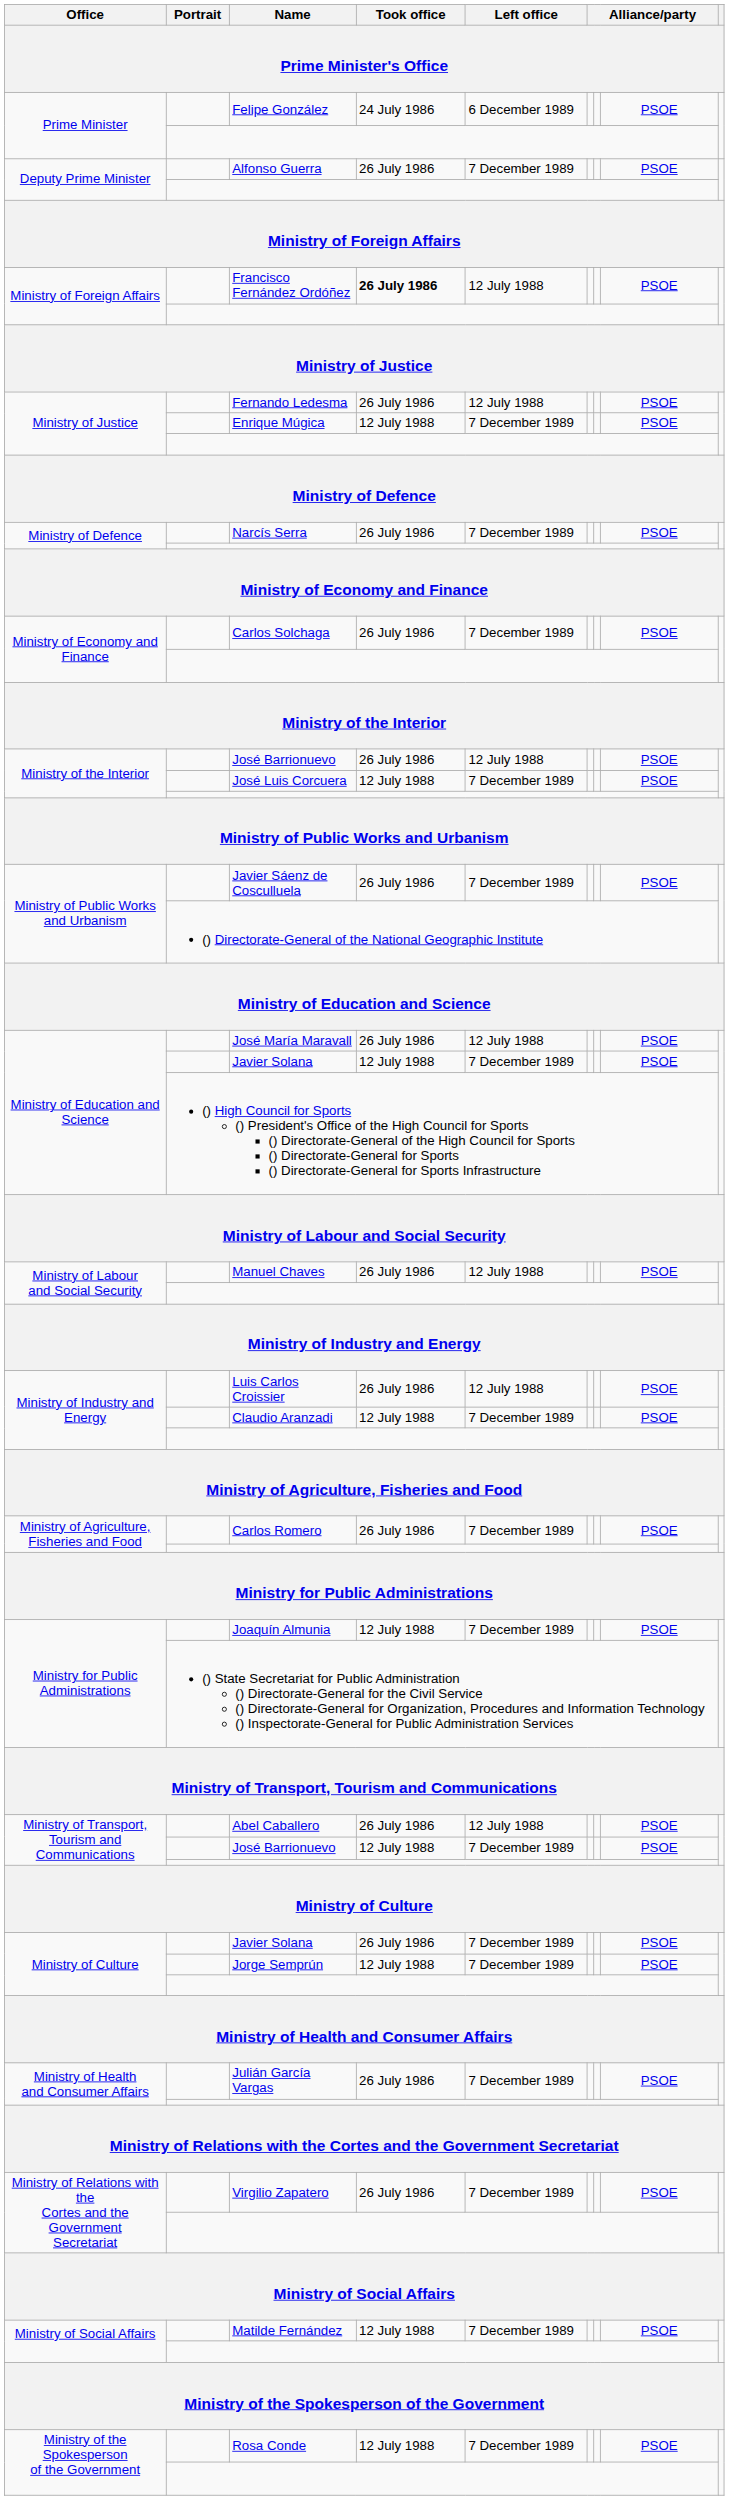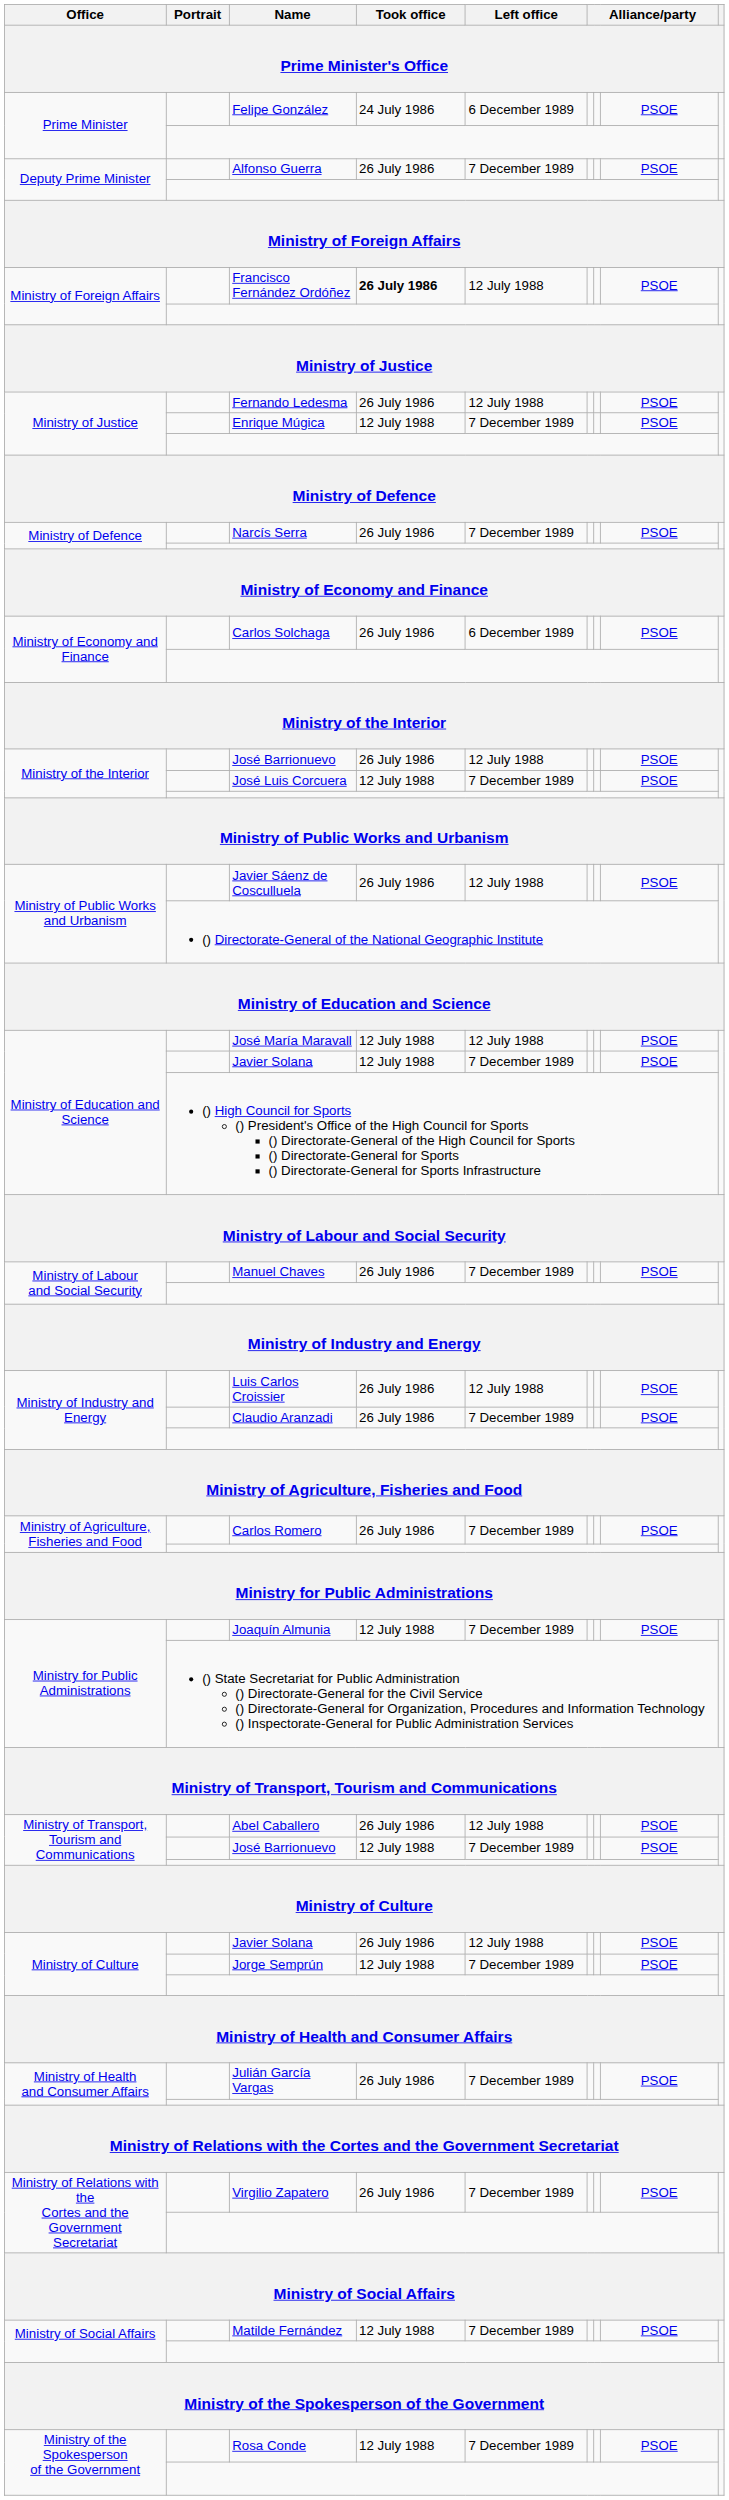(521, 632) 7 December 1989 -> (521, 632) 6 December 1989
(521, 882) 7 December 1989 -> (506, 882) 12 July 1988
(397, 1040) 26 July 1986 -> (397, 1040) 12 July 1988
(506, 1272) 12 July 1988 -> (521, 1272) 7 December 1989
(397, 1417) 12 July 1988 -> (397, 1417) 26 July 1986
(521, 1943) 7 December 1989 -> (506, 1943) 12 July 1988
